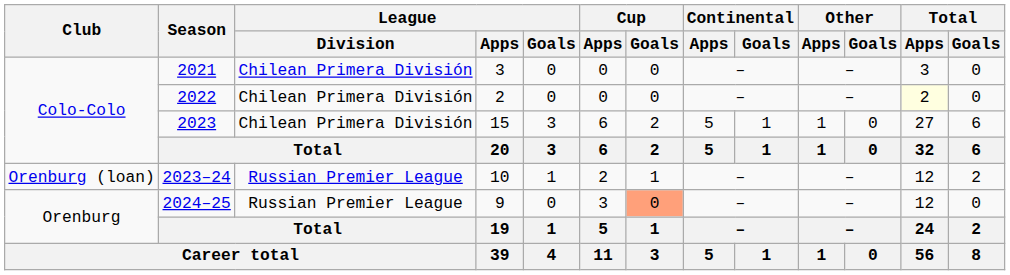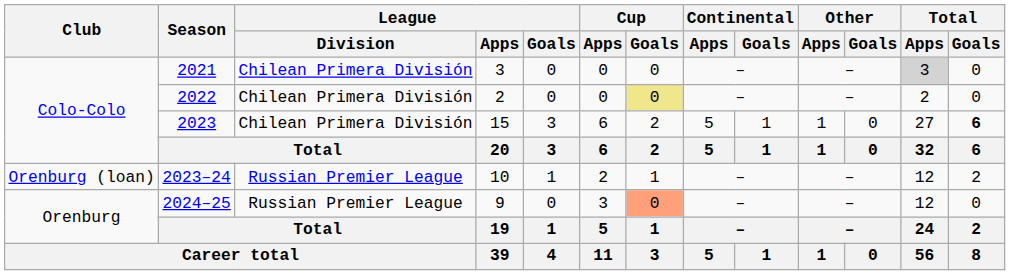(925, 71) no background -> (925, 71) lightgrey background
(655, 97) no background -> (655, 97) khaki background
(925, 97) lightyellow background -> (925, 97) no background
(976, 124) normal -> (976, 124) bold
